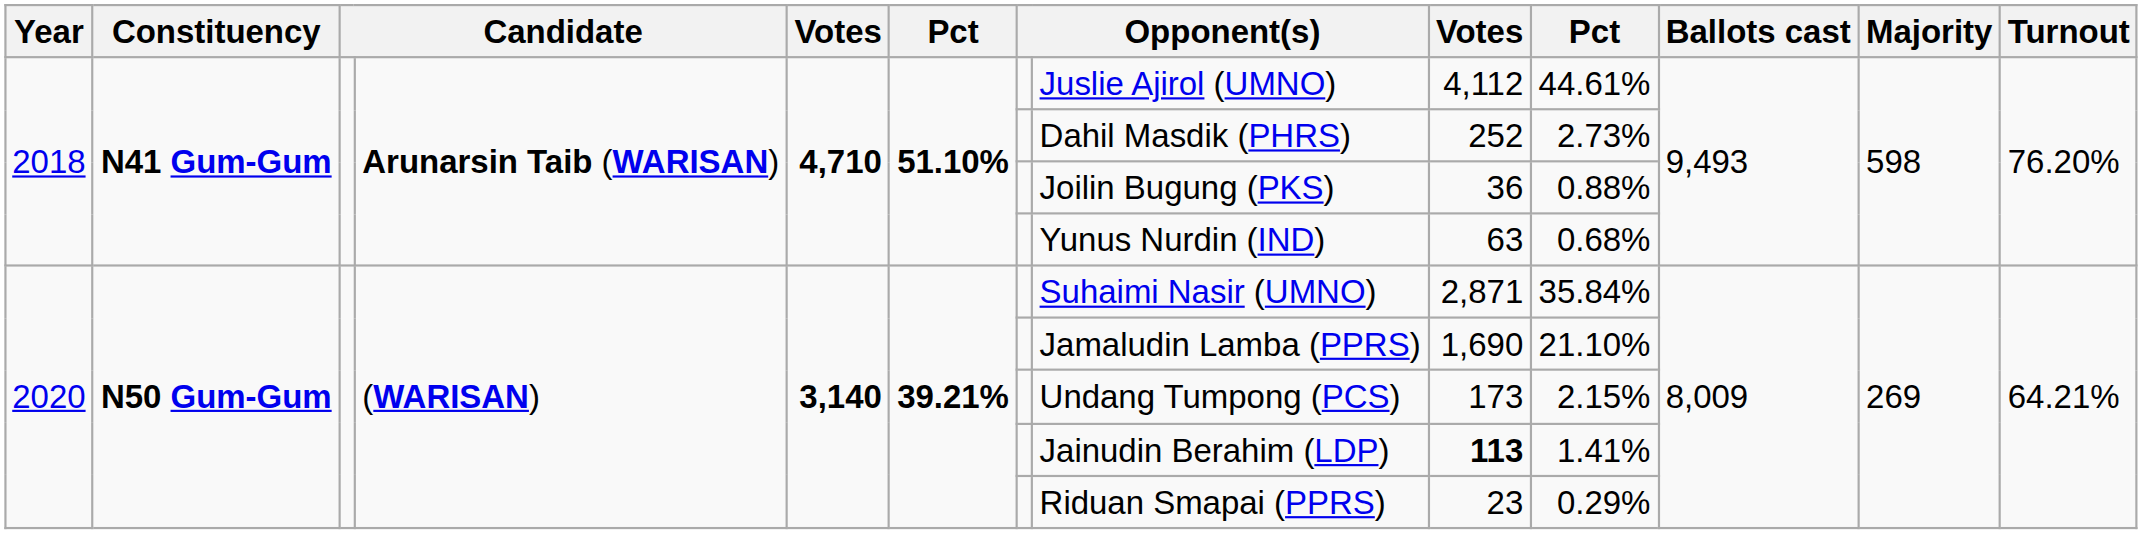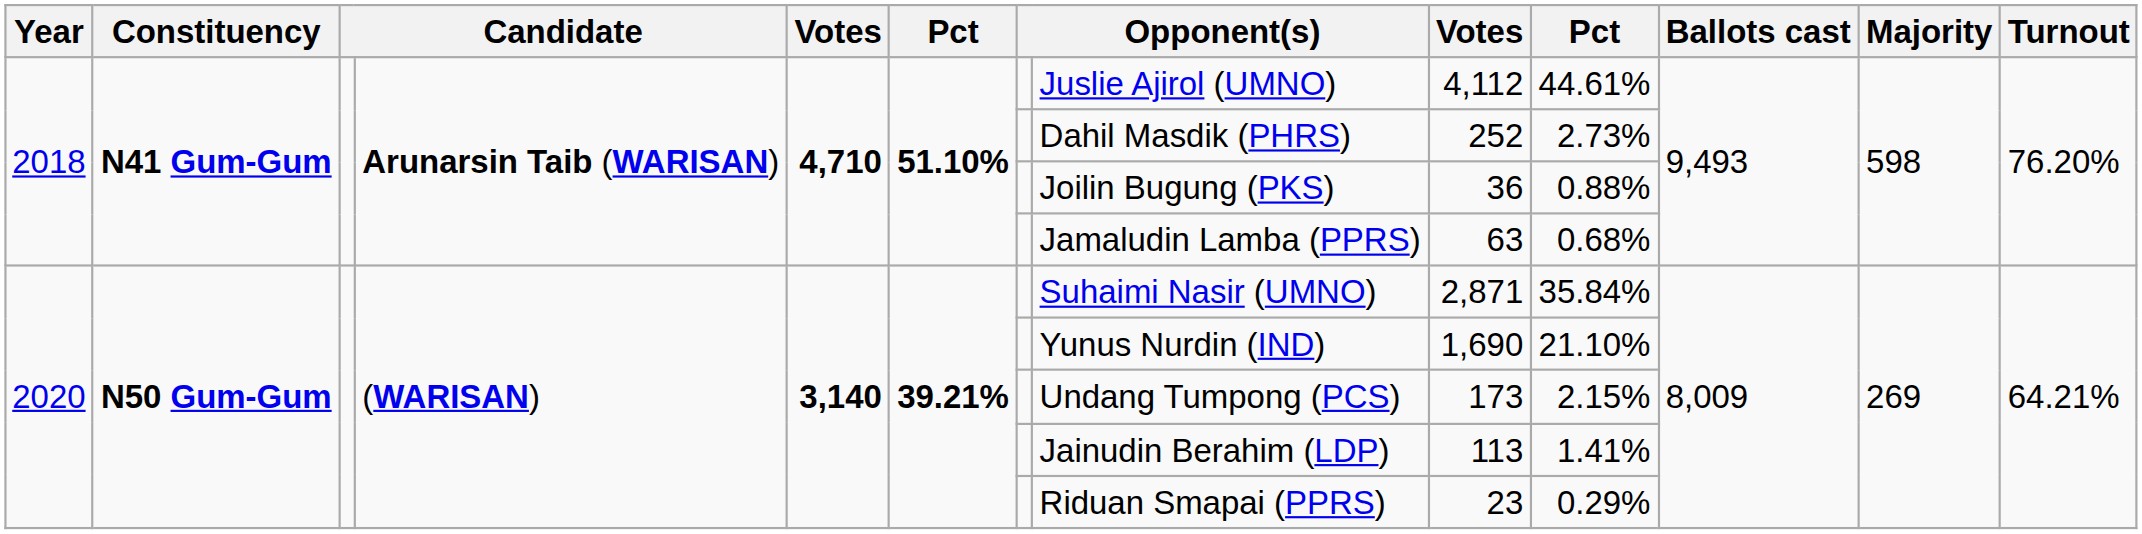(1182, 240) Yunus Nurdin (IND) -> (1230, 240) Jamaludin Lamba (PPRS)
(1230, 344) Jamaludin Lamba (PPRS) -> (1182, 344) Yunus Nurdin (IND)
(1497, 449) bold -> (1497, 449) normal
